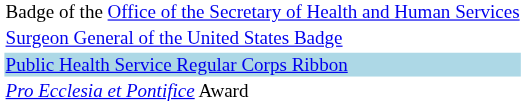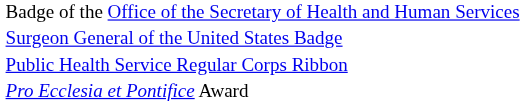(177, 64) lightblue background -> (177, 64) no background
